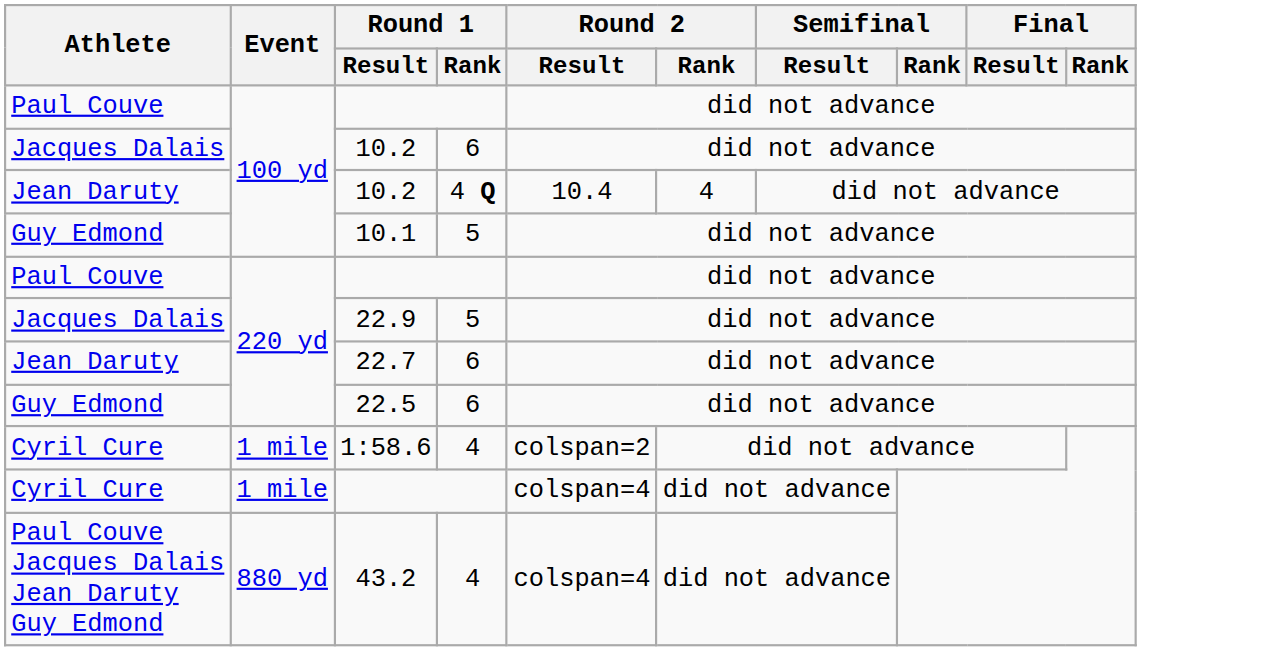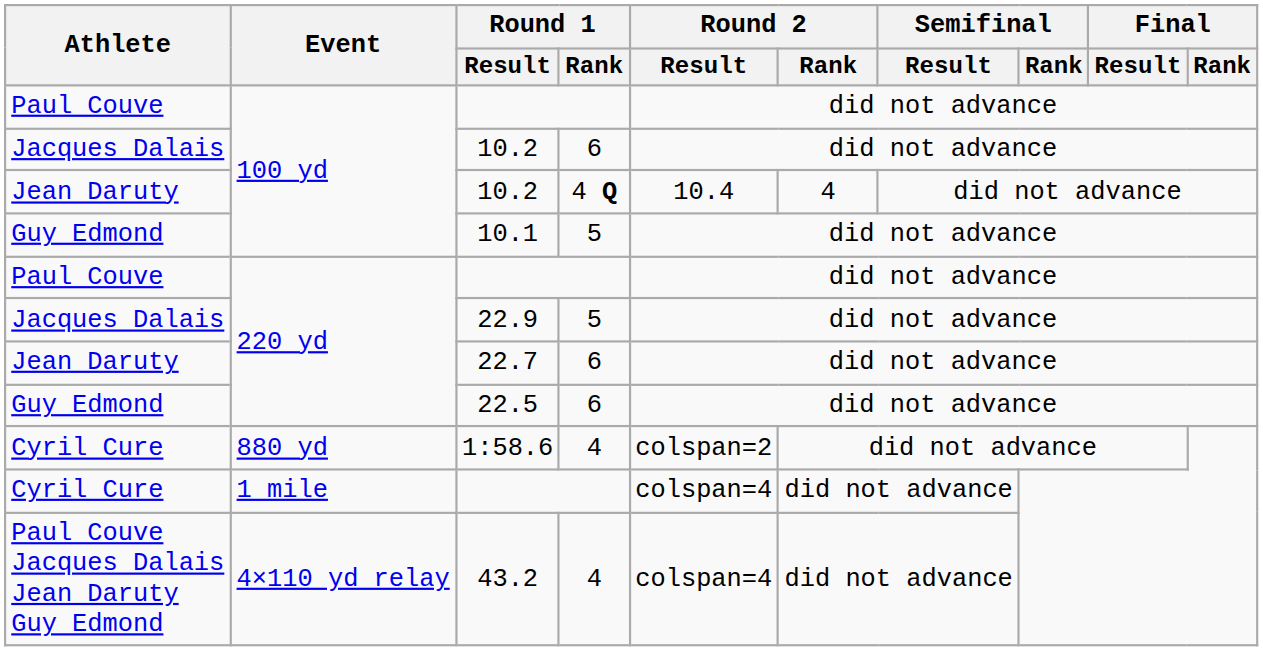(282, 448) 1 mile -> (282, 448) 880 yd
(282, 579) 880 yd -> (343, 579) 4×110 yd relay
